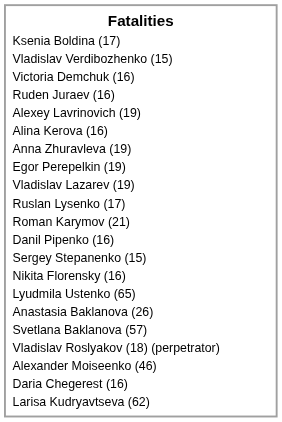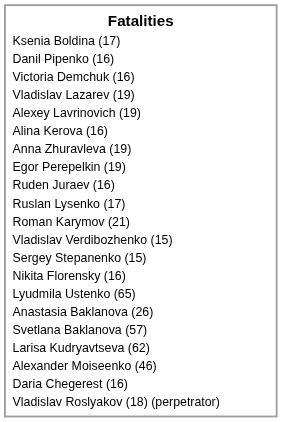(93, 59) Vladislav Verdibozhenko (15) -> (63, 59) Danil Pipenko (16)
(64, 95) Ruden Juraev (16) -> (74, 95) Vladislav Lazarev (19)
(74, 185) Vladislav Lazarev (19) -> (64, 185) Ruden Juraev (16)
(63, 239) Danil Pipenko (16) -> (93, 239) Vladislav Verdibozhenko (15)
(116, 348) Vladislav Roslyakov (18) (perpetrator) -> (81, 348) Larisa Kudryavtseva (62)
(81, 402) Larisa Kudryavtseva (62) -> (116, 402) Vladislav Roslyakov (18) (perpetrator)
